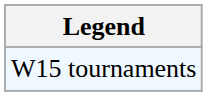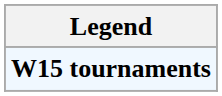(104, 68) normal -> (111, 68) bold
